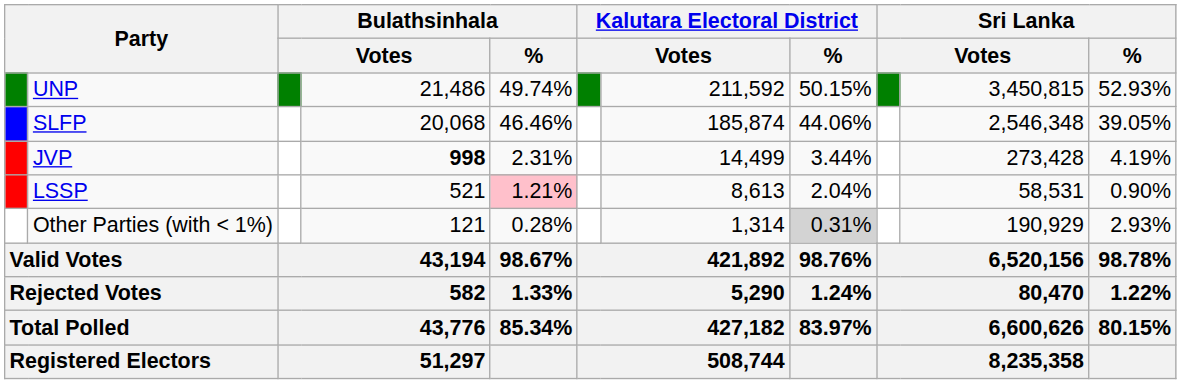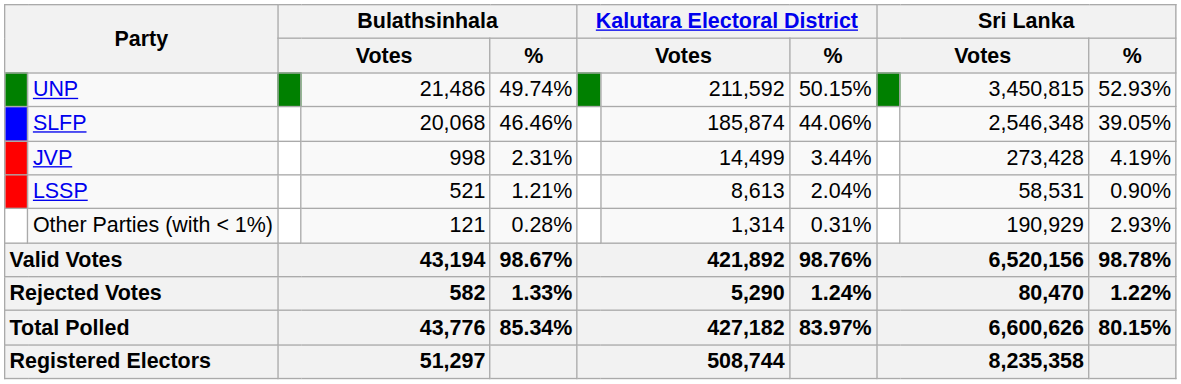(467, 157) bold -> (467, 157) normal
(542, 191) pink background -> (542, 191) no background
(841, 225) lightgrey background -> (841, 225) no background
